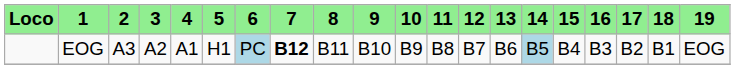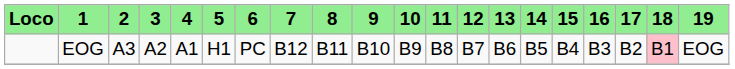(253, 49) lightblue background -> (253, 49) no background
(291, 49) bold -> (291, 49) normal
(537, 49) lightblue background -> (536, 49) no background
(663, 49) no background -> (662, 49) pink background
